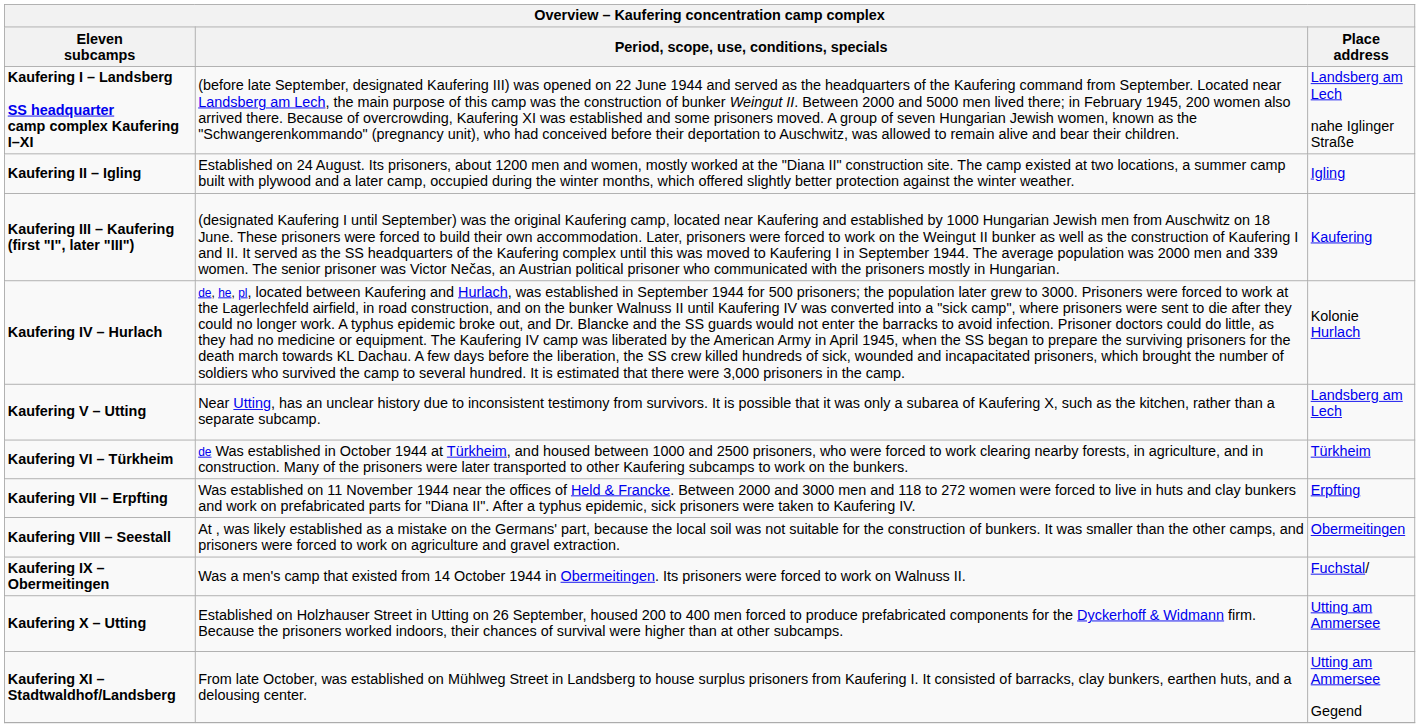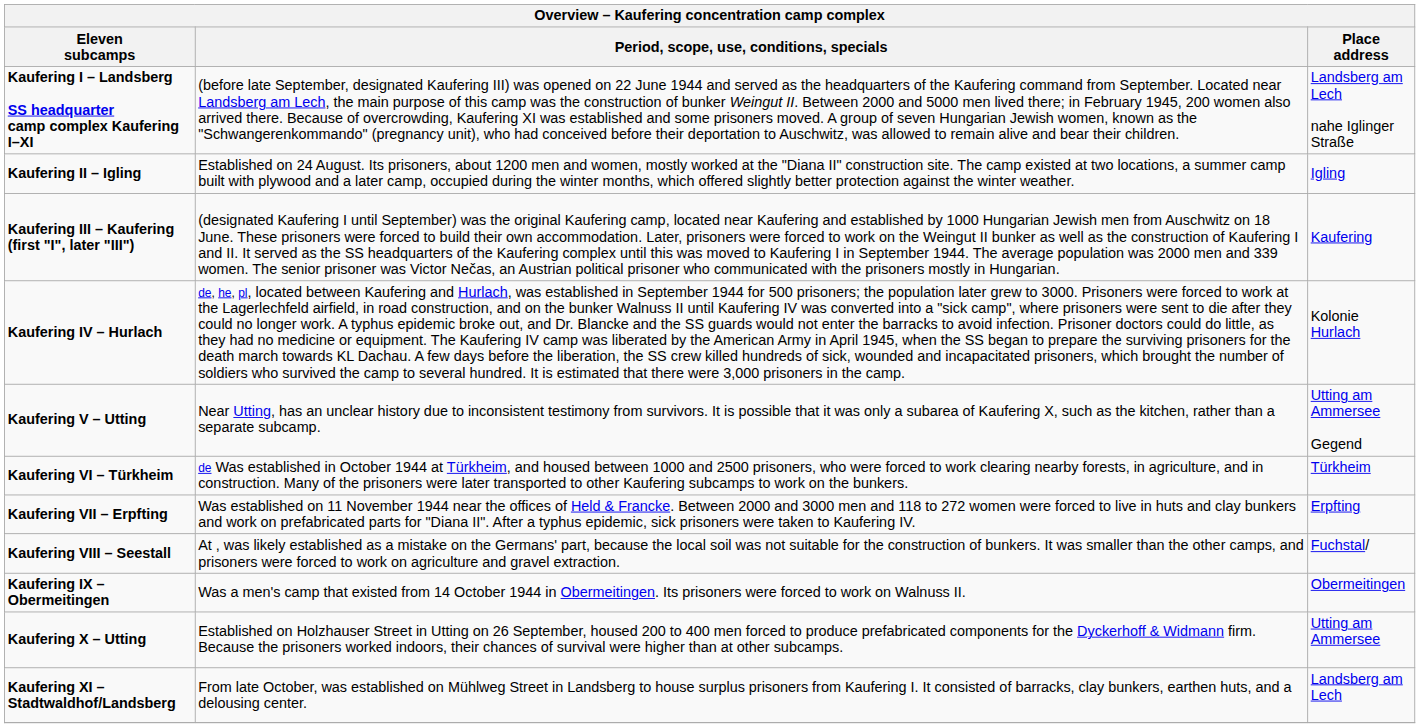(1357, 404) Landsberg am Lech -> (1346, 420) Utting am Ammersee Gegend
(1358, 529) Obermeitingen -> (1340, 545) Fuchstal/
(1340, 568) Fuchstal/ -> (1358, 584) Obermeitingen
(1346, 686) Utting am Ammersee Gegend -> (1357, 686) Landsberg am Lech
